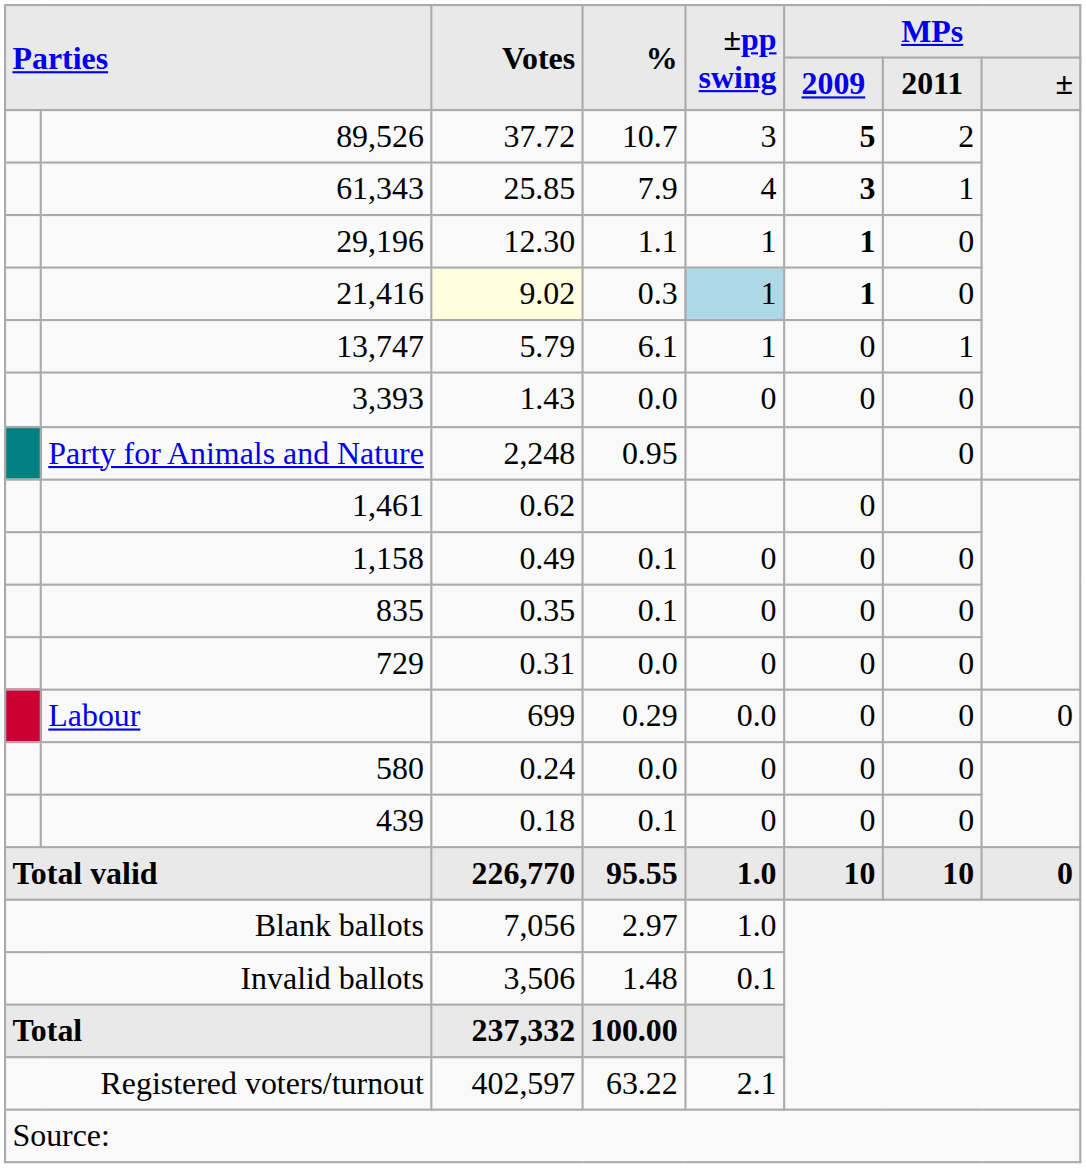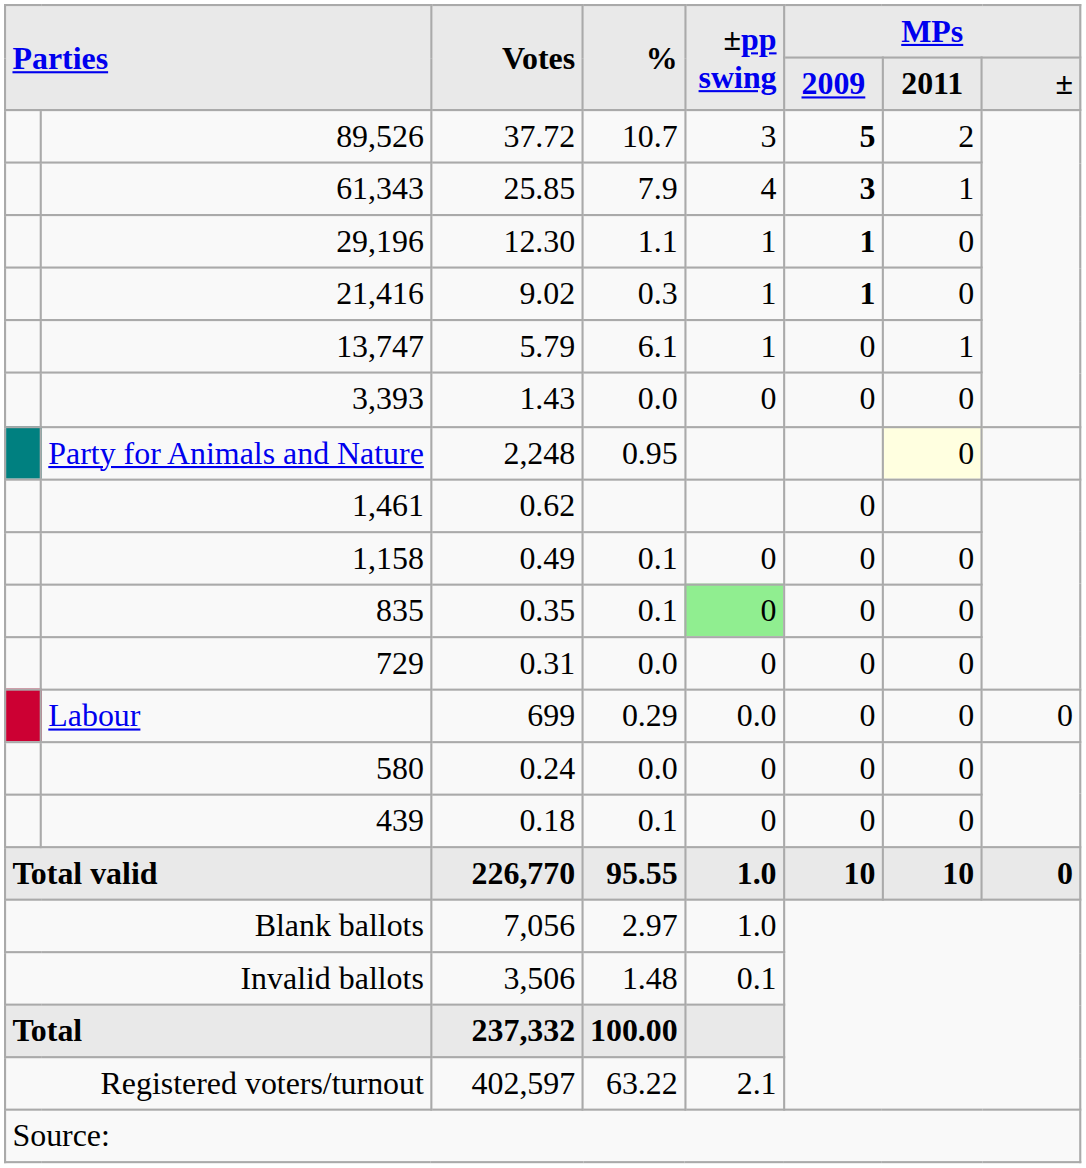(547, 294) lightyellow background -> (547, 294) no background
(769, 294) lightblue background -> (769, 294) no background
(966, 452) no background -> (966, 452) lightyellow background
(769, 609) no background -> (769, 609) lightgreen background
